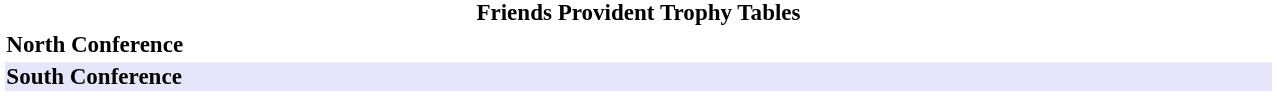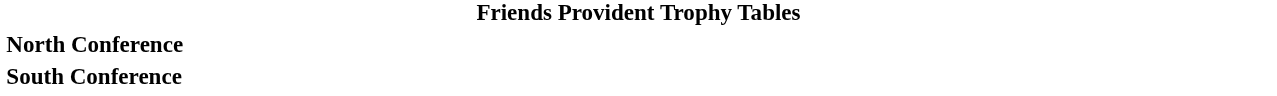(94, 76) lavender background -> (94, 76) no background
